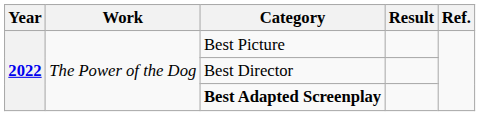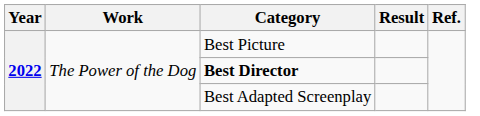(249, 70) normal -> (251, 70) bold
(293, 96) bold -> (288, 96) normal
